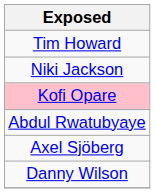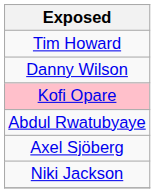(77, 69) Niki Jackson -> (77, 69) Danny Wilson
(77, 174) Danny Wilson -> (77, 174) Niki Jackson
